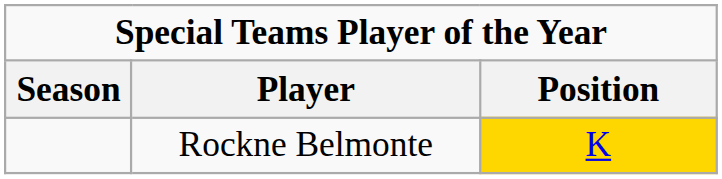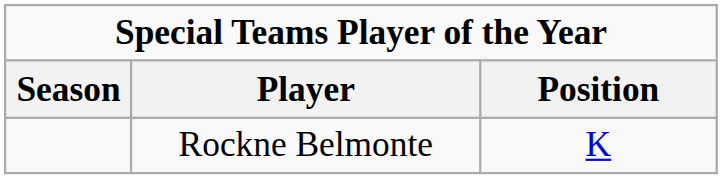(598, 144) gold background -> (598, 144) no background
